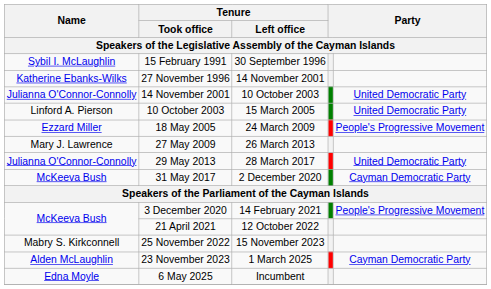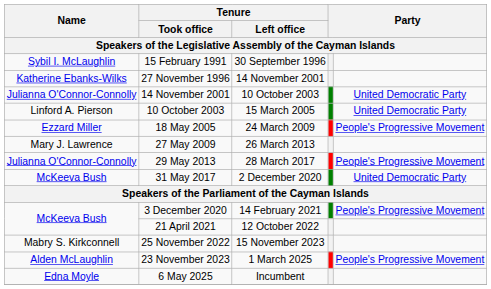(410, 161) United Democratic Party -> (410, 161) People's Progressive Movement
(410, 177) Cayman Democratic Party -> (410, 177) United Democratic Party
(410, 260) Cayman Democratic Party -> (410, 260) People's Progressive Movement
